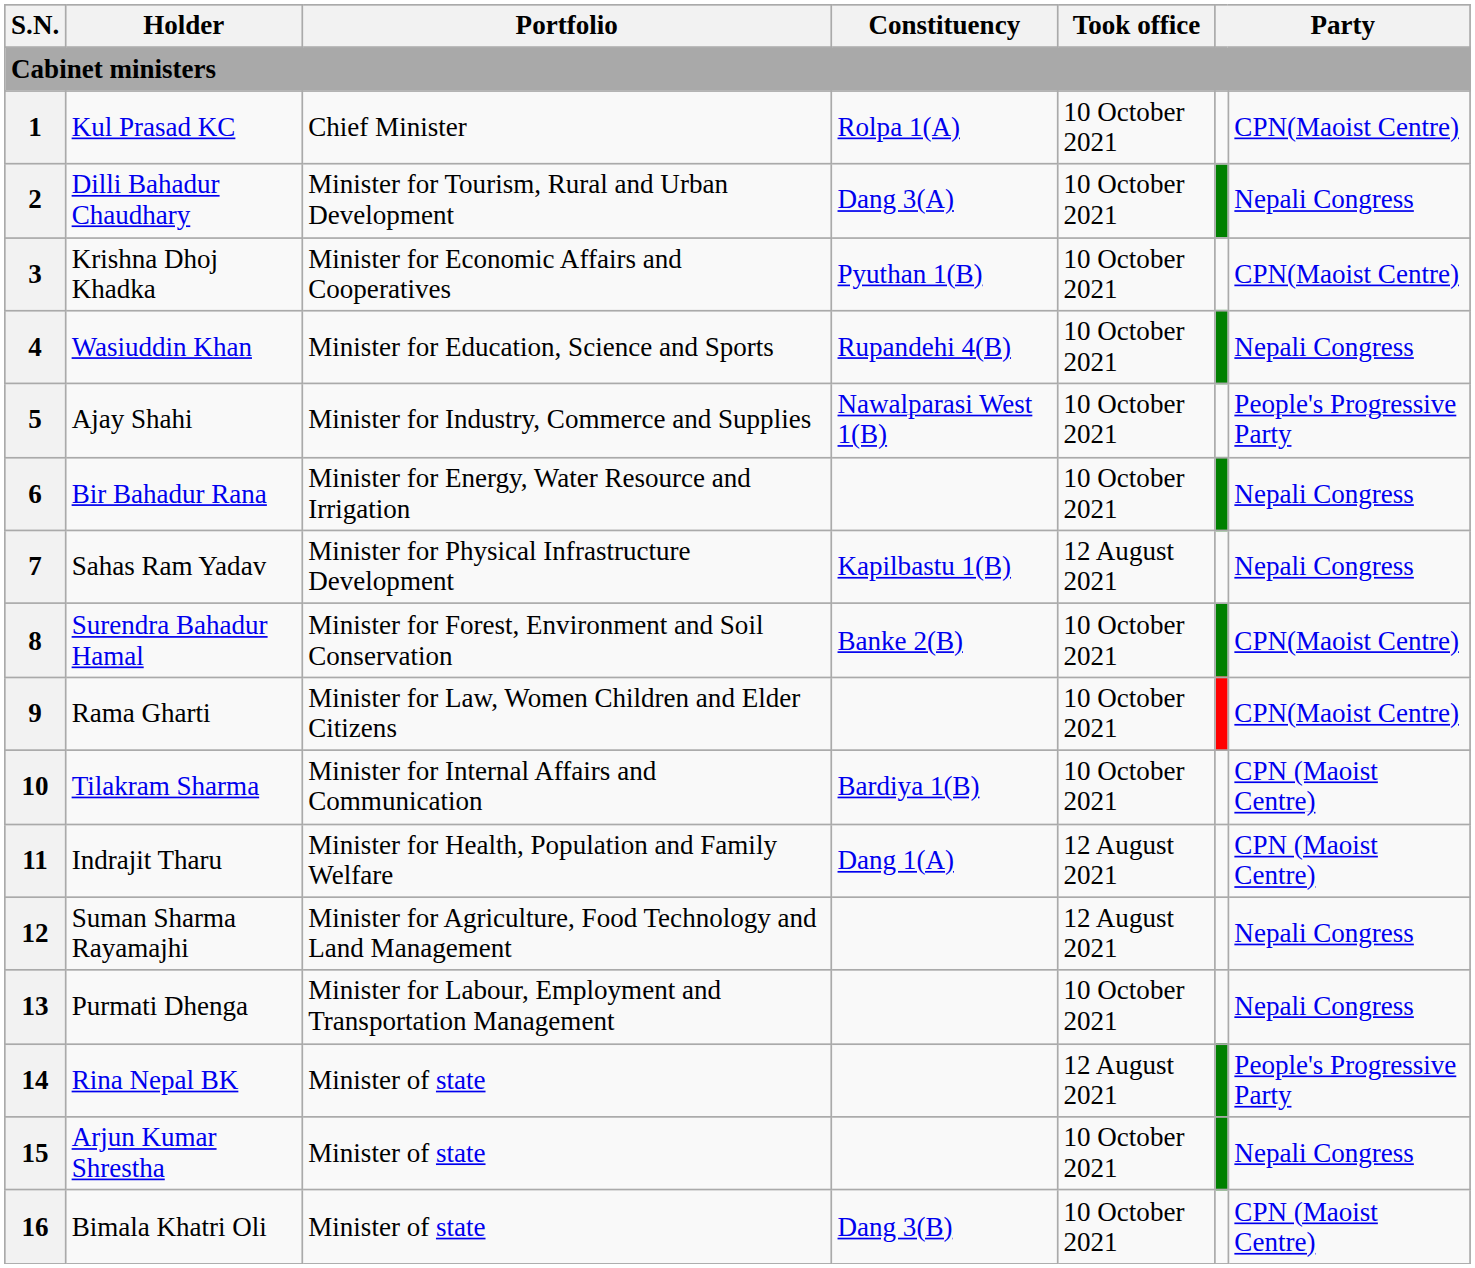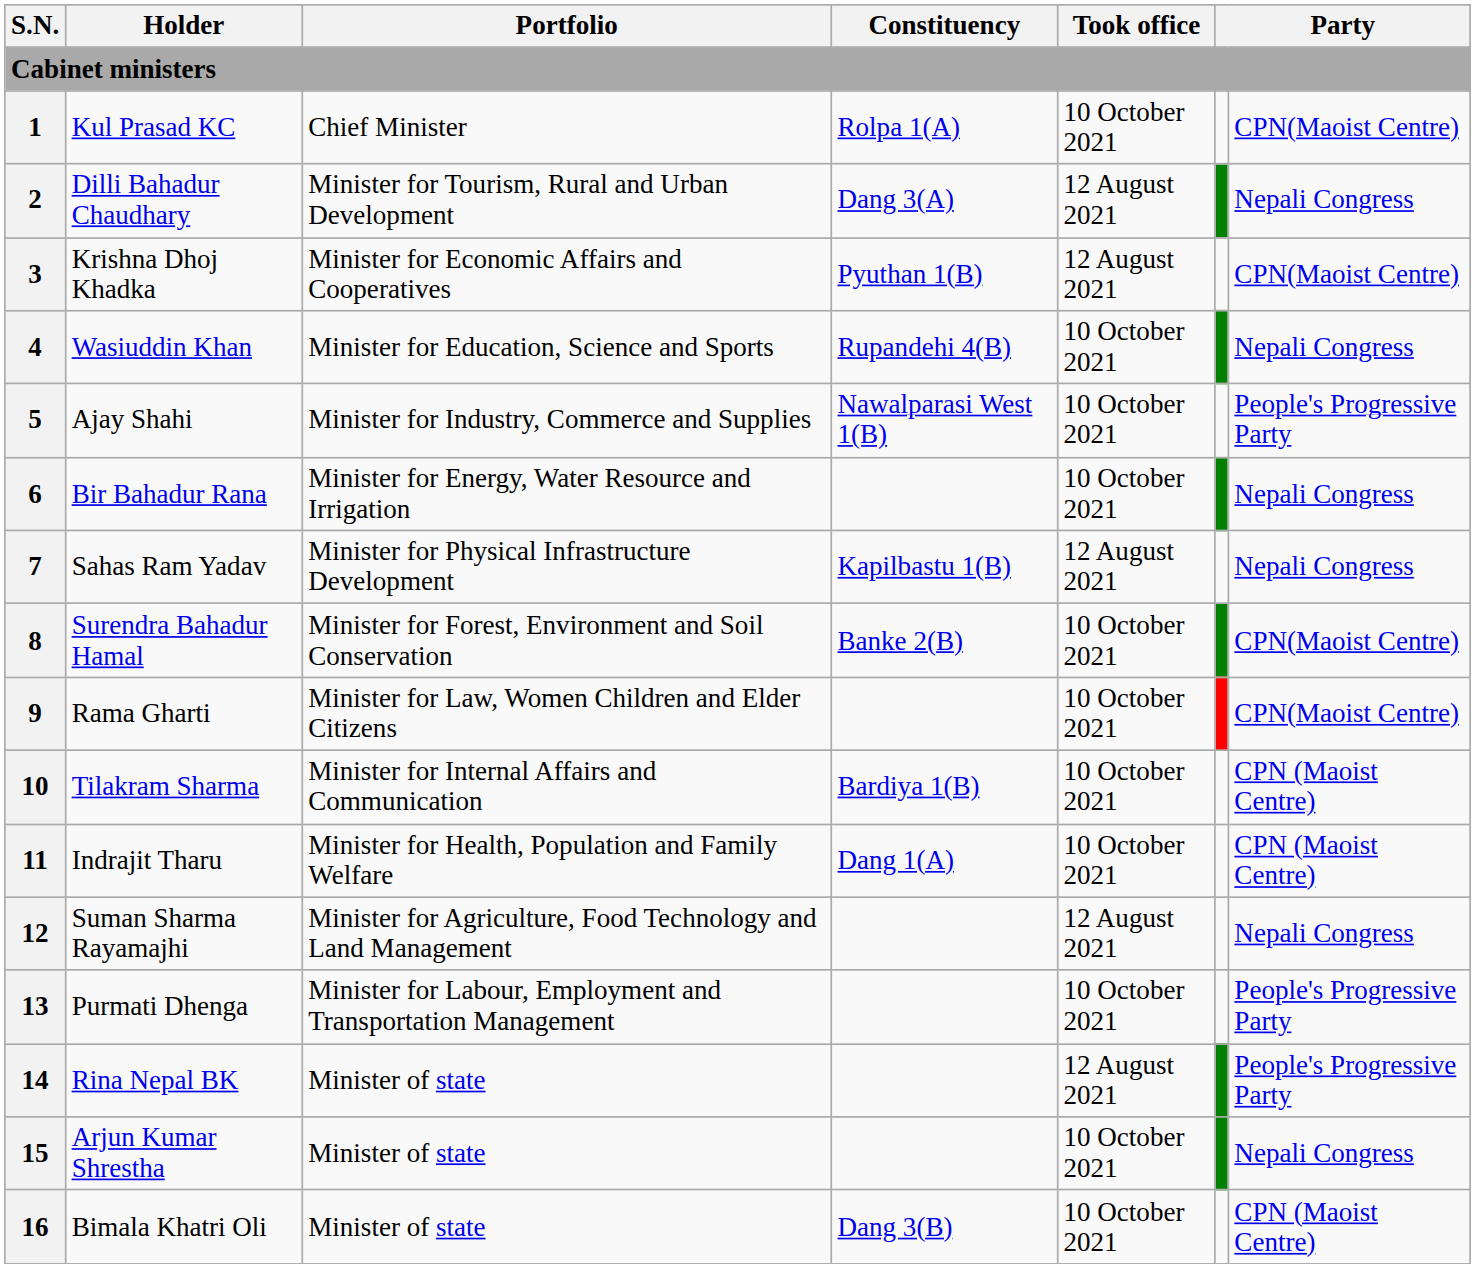(1124, 200) 10 October 2021 -> (1119, 200) 12 August 2021
(1124, 273) 10 October 2021 -> (1119, 273) 12 August 2021
(1119, 859) 12 August 2021 -> (1124, 859) 10 October 2021
(1324, 1006) Nepali Congress -> (1345, 1006) People's Progressive Party
